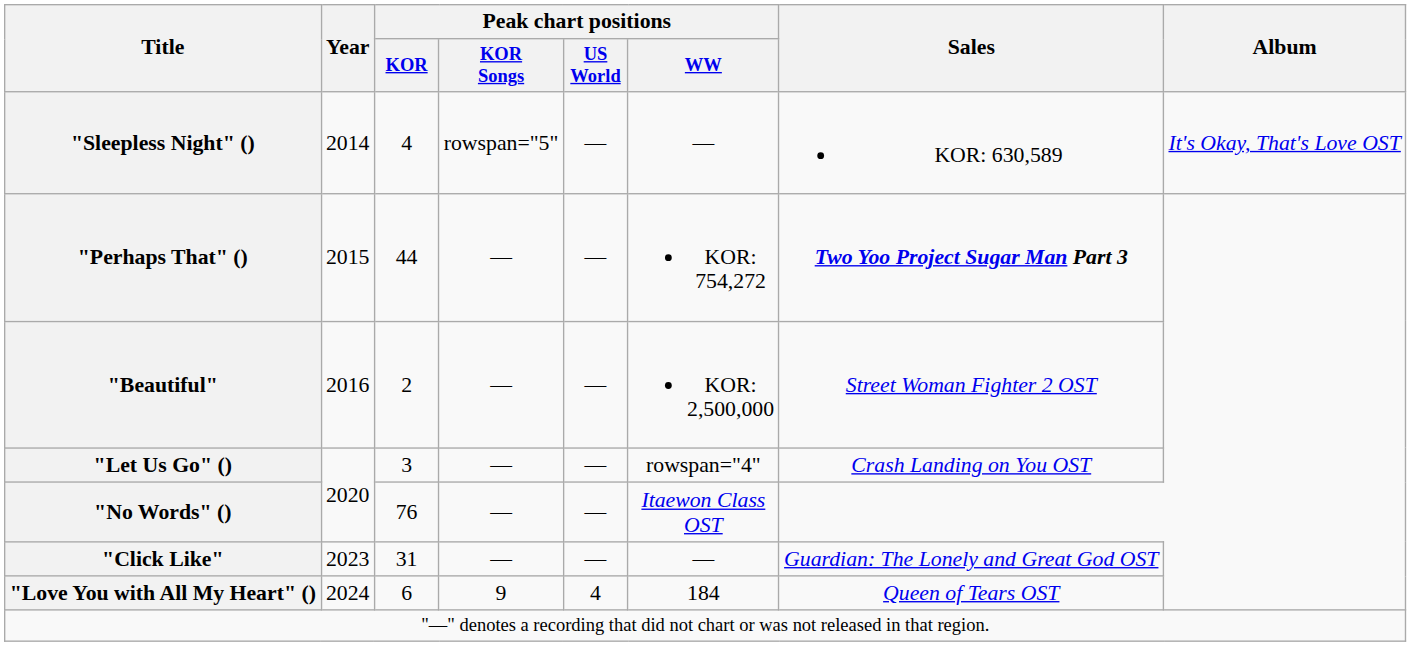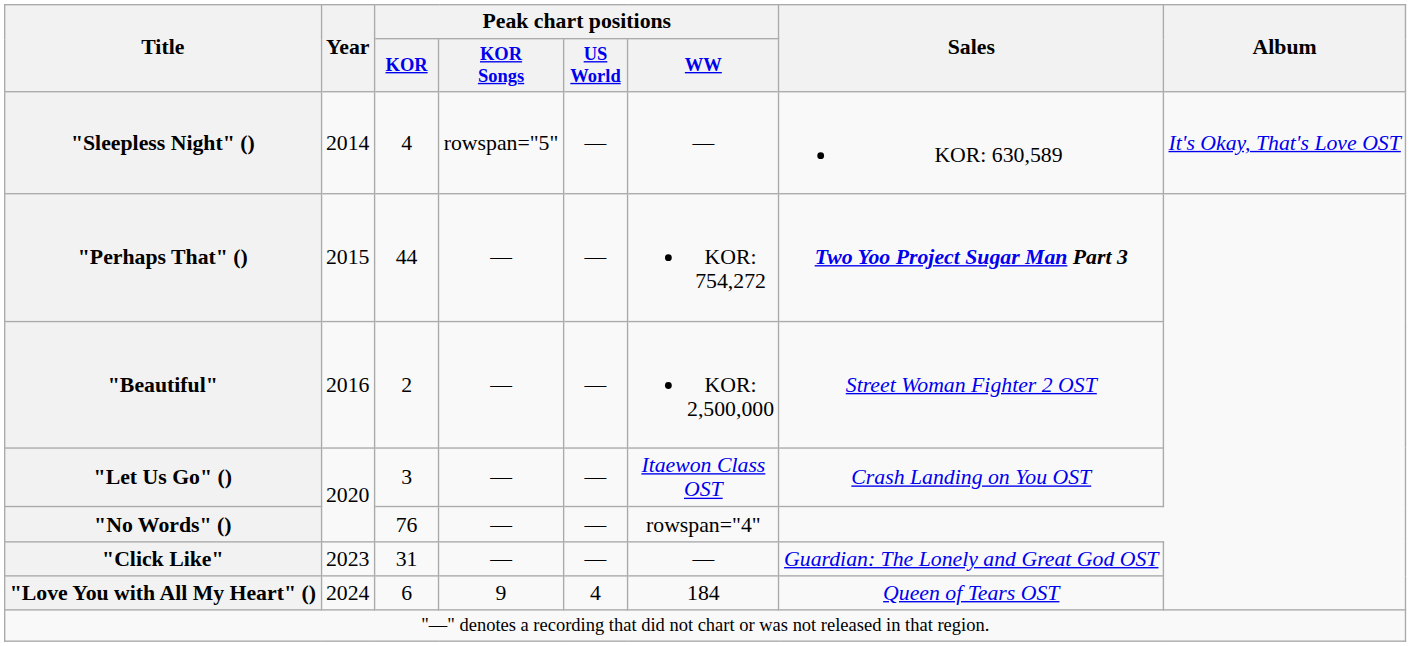(703, 465) rowspan="4" -> (703, 477) Itaewon Class OST
(703, 511) Itaewon Class OST -> (703, 524) rowspan="4"
